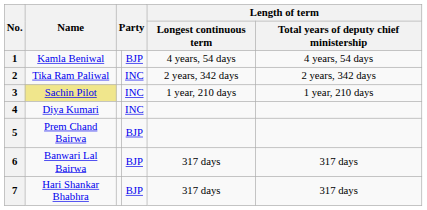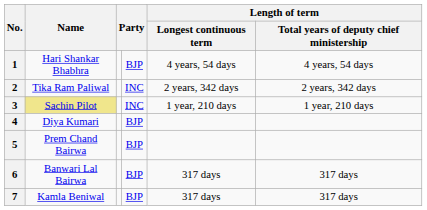(71, 59) Kamla Beniwal -> (71, 65) Hari Shankar Bhabhra
(134, 110) INC -> (134, 122) BJP
(71, 191) Hari Shankar Bhabhra -> (71, 197) Kamla Beniwal
